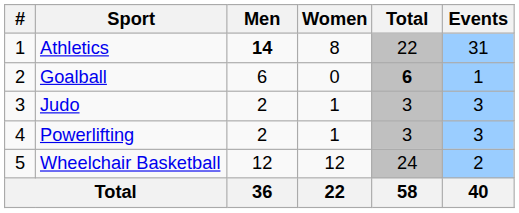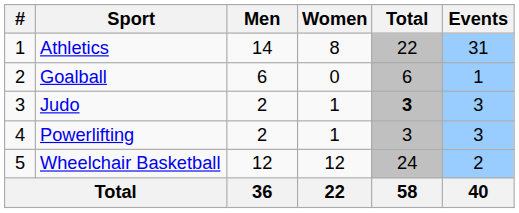(262, 47) bold -> (262, 47) normal
(407, 76) bold -> (407, 76) normal
(407, 105) normal -> (407, 105) bold
